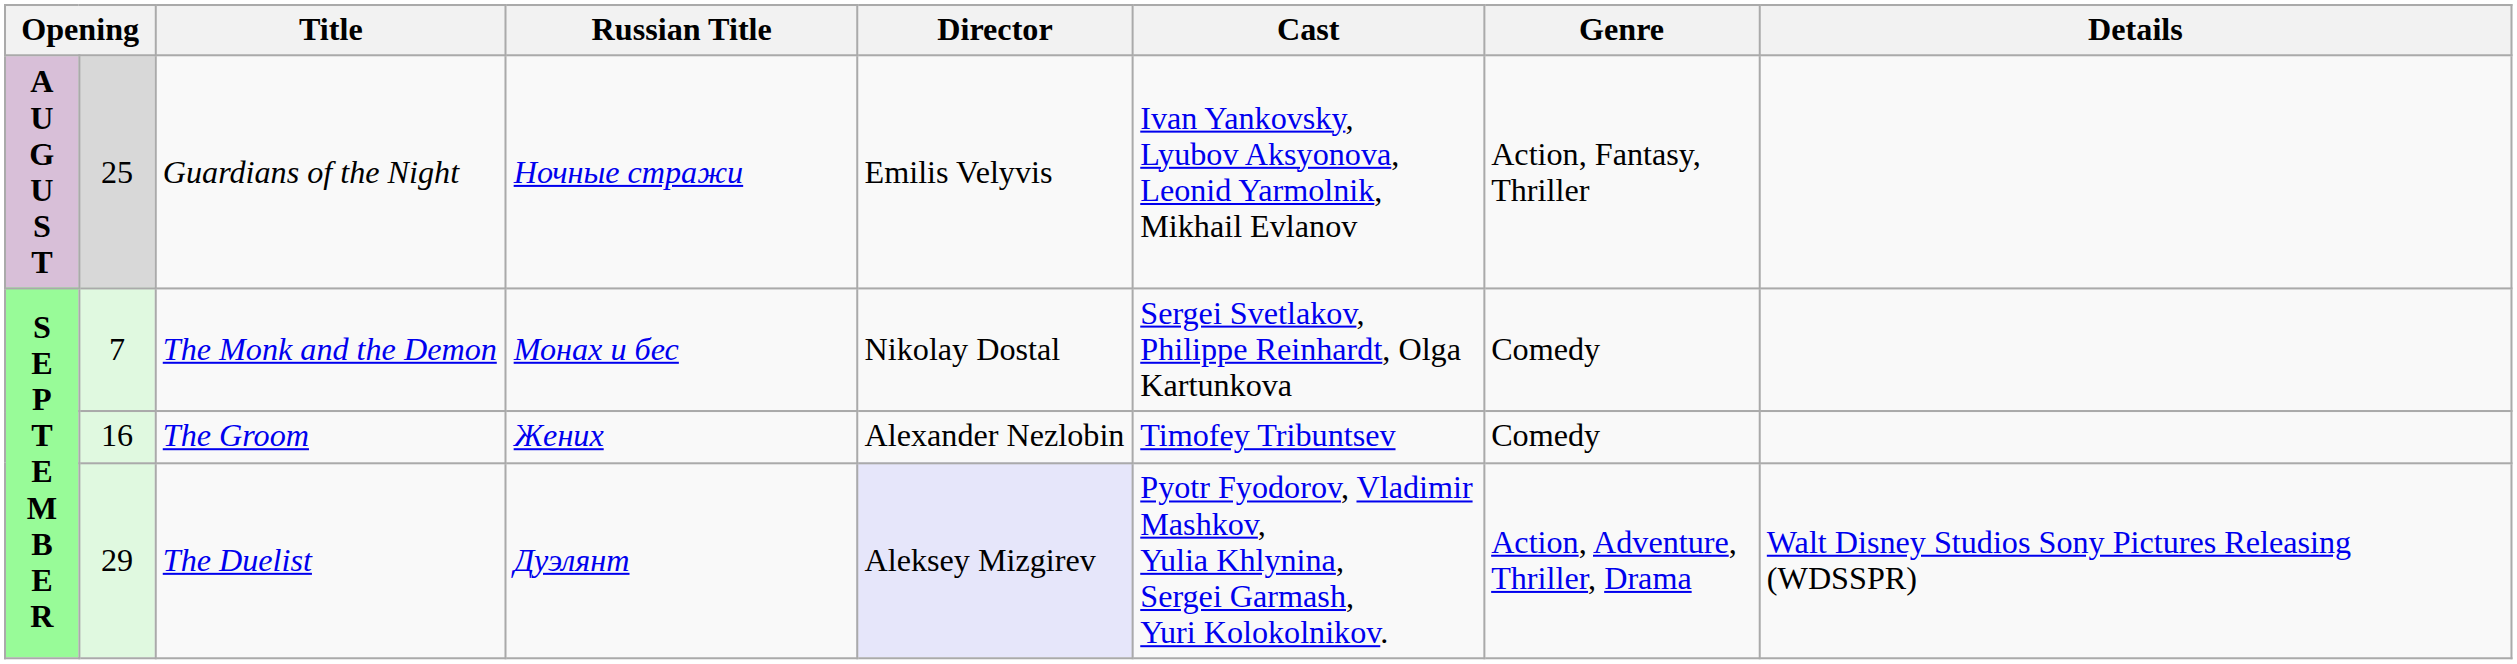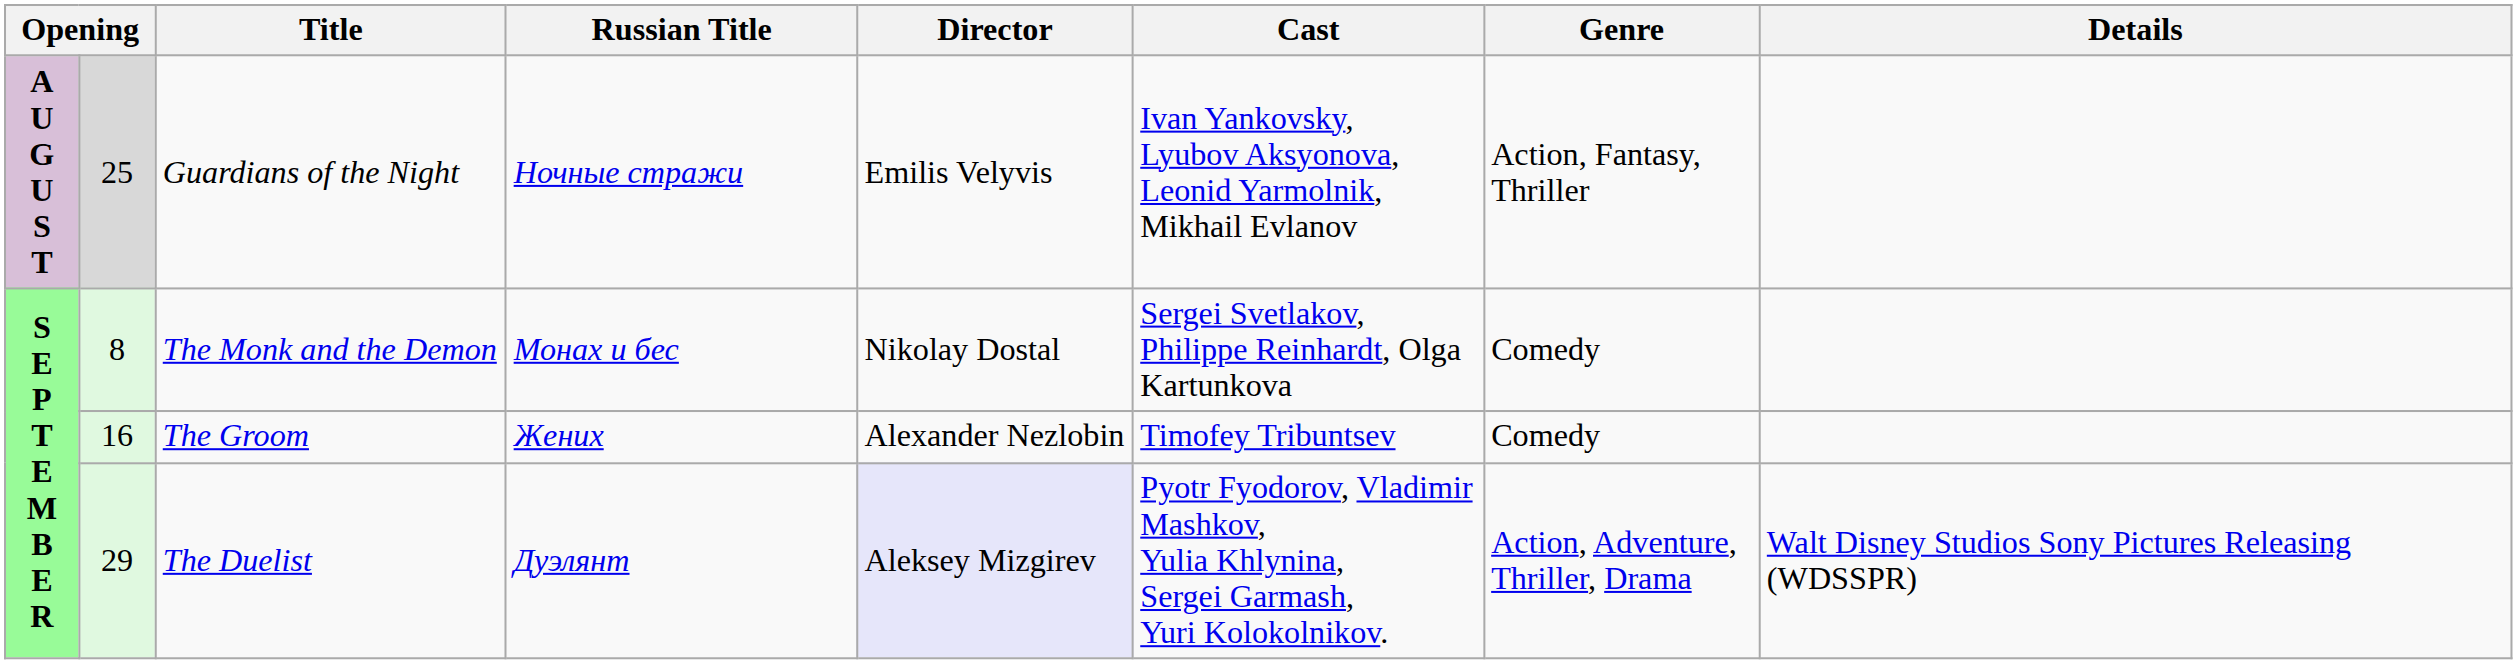(117, 349) 7 -> (117, 349) 8
